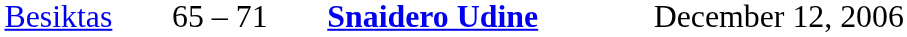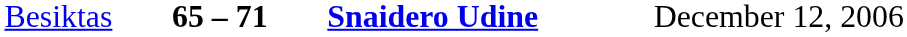(220, 16) normal -> (220, 16) bold
